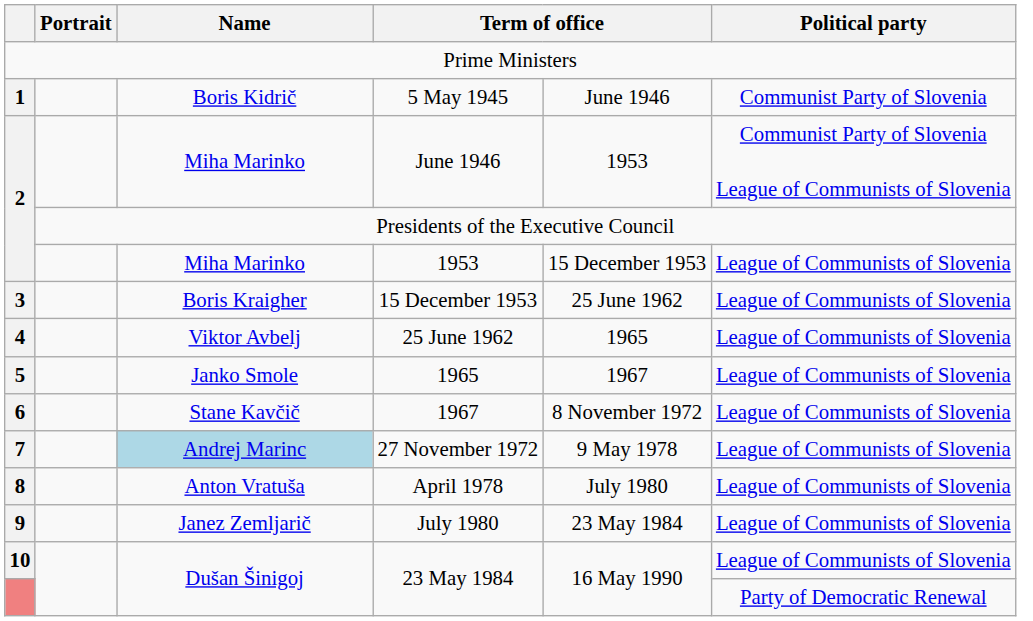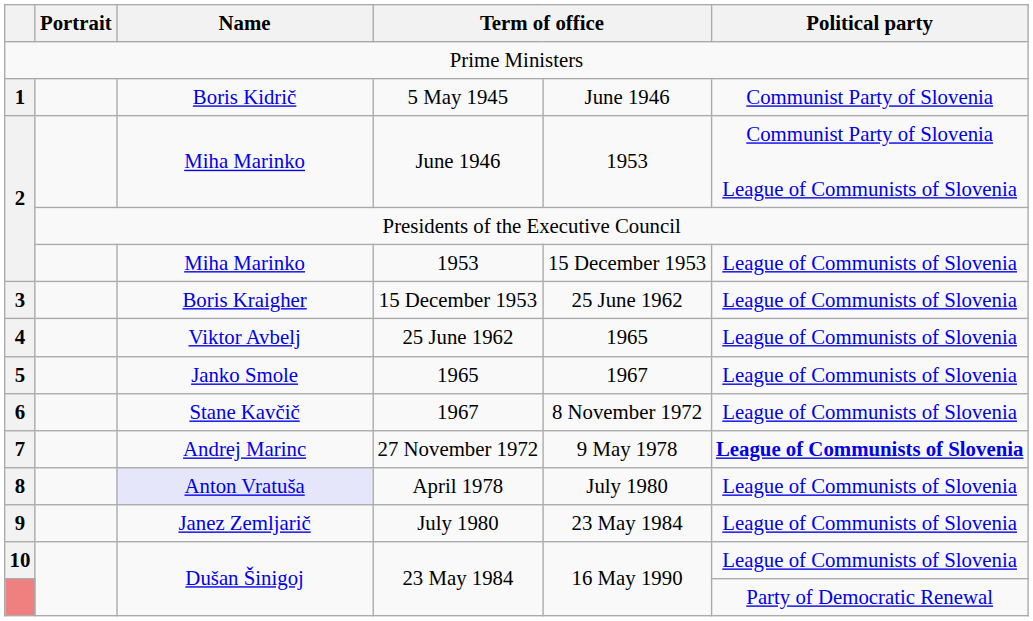(245, 448) lightblue background -> (245, 448) no background
(863, 448) normal -> (870, 448) bold
(245, 485) no background -> (245, 485) lavender background
